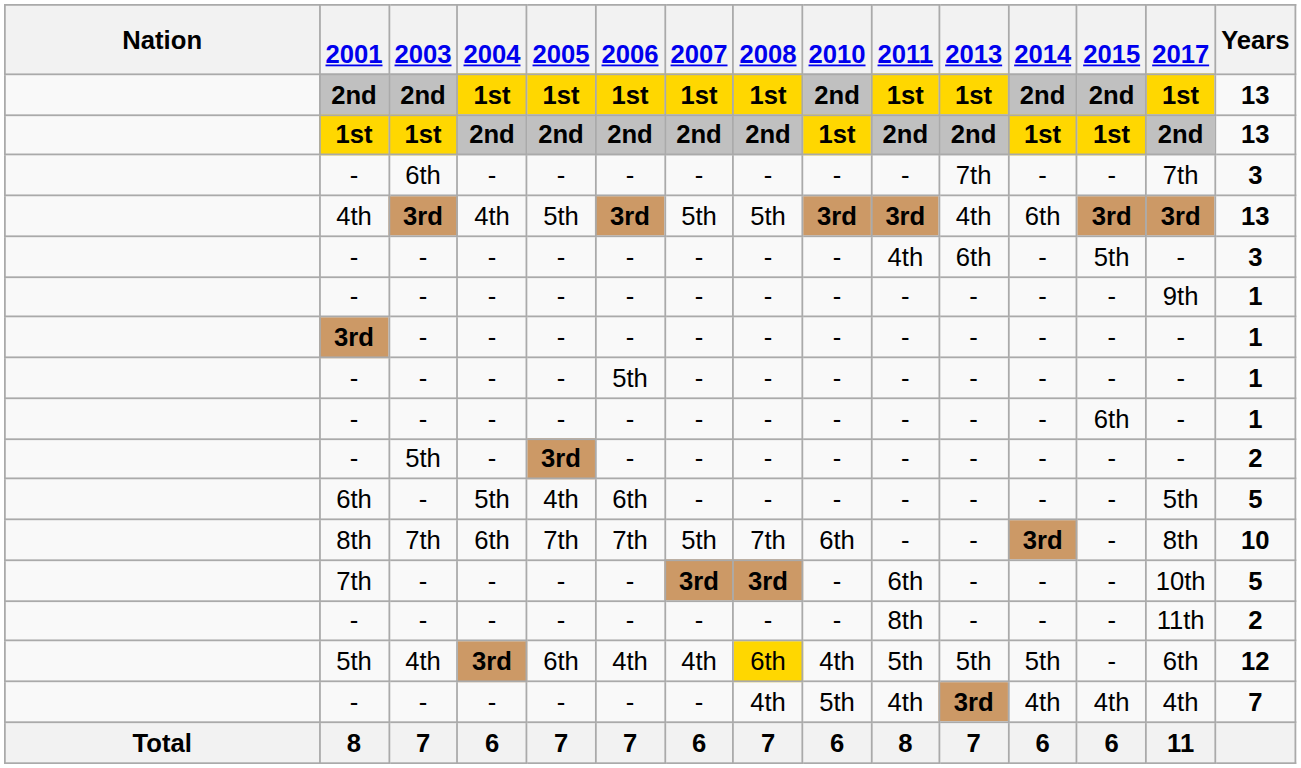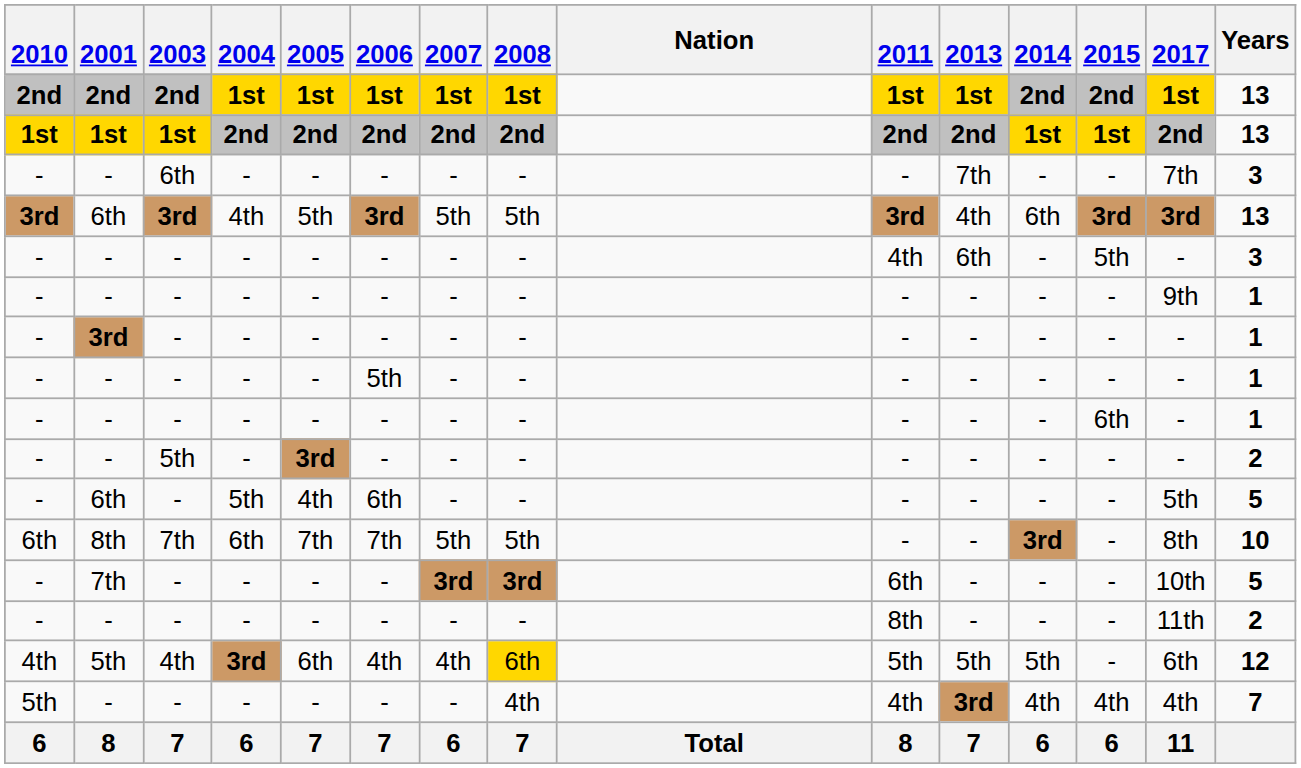columns swapped: (162, 40) <-> (837, 54)
(354, 216) 4th -> (108, 216) 6th
(768, 540) 7th -> (522, 540) 5th
